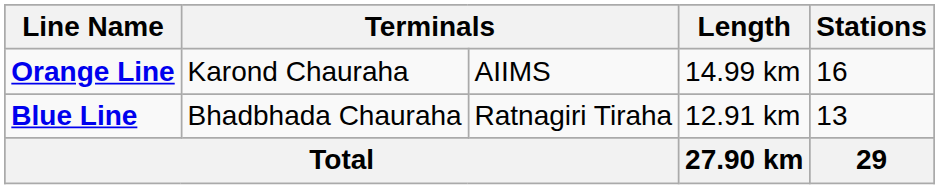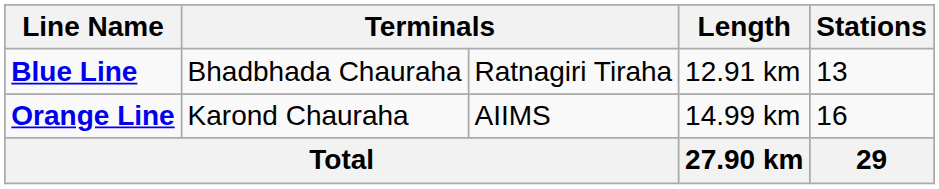rows swapped: (93, 71) <-> (74, 115)
